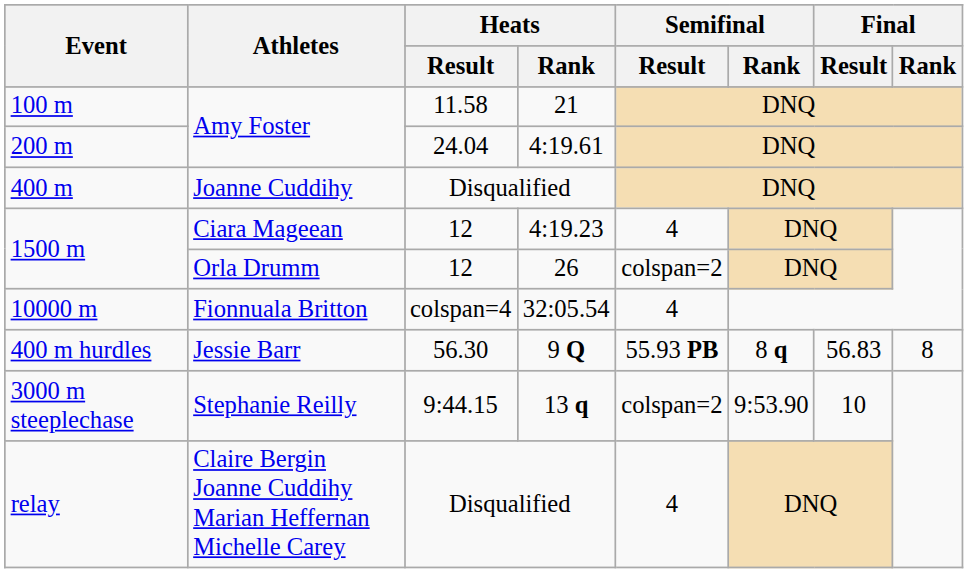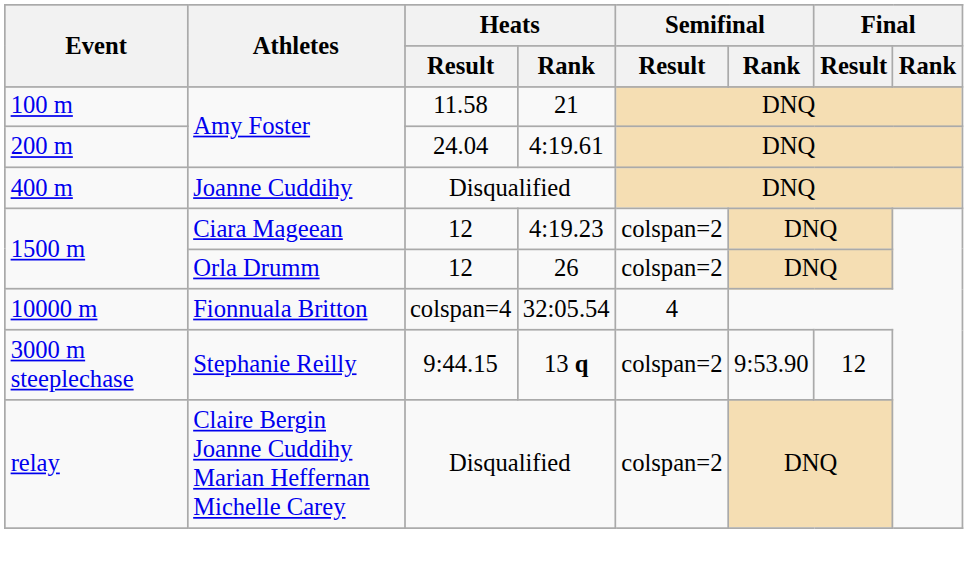(672, 228) 4 -> (672, 228) colspan=2
- row: (81, 350)
(854, 405) 10 -> (854, 364) 12
(672, 503) 4 -> (672, 463) colspan=2
